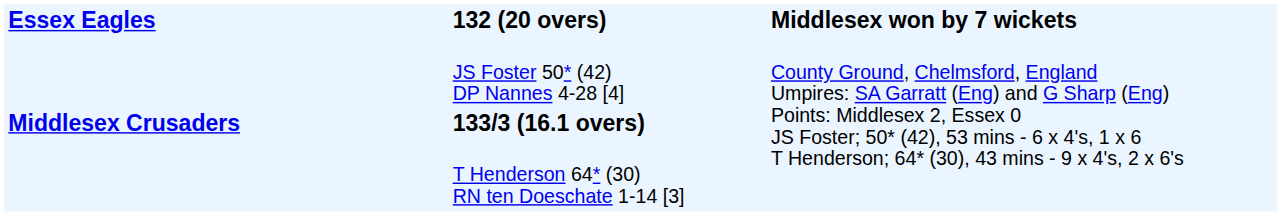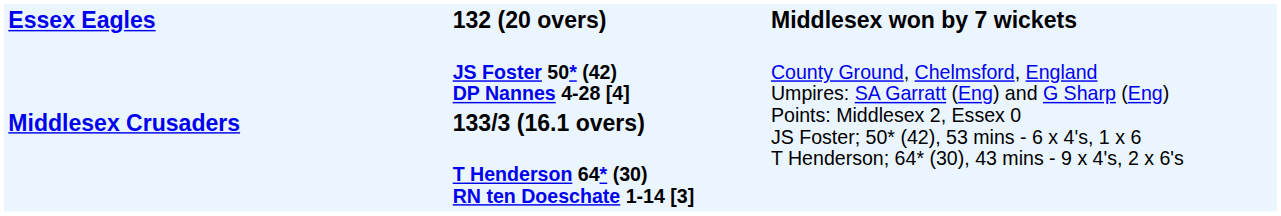(538, 83) normal -> (541, 83) bold
(569, 185) normal -> (573, 185) bold
